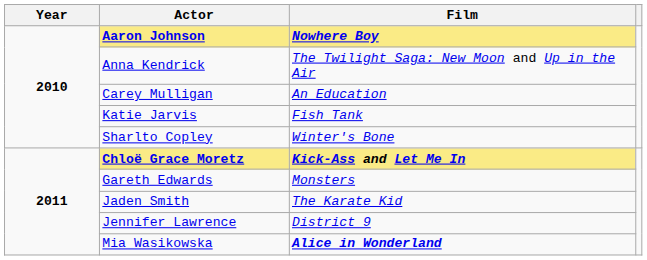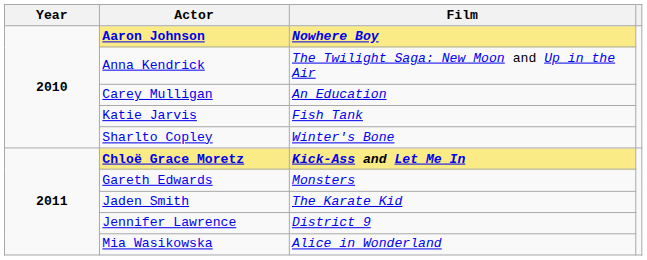(367, 244) bold -> (367, 244) normal
